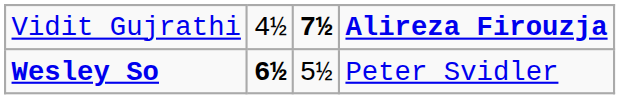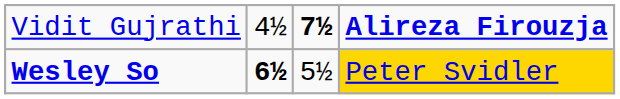(452, 72) no background -> (452, 72) gold background
